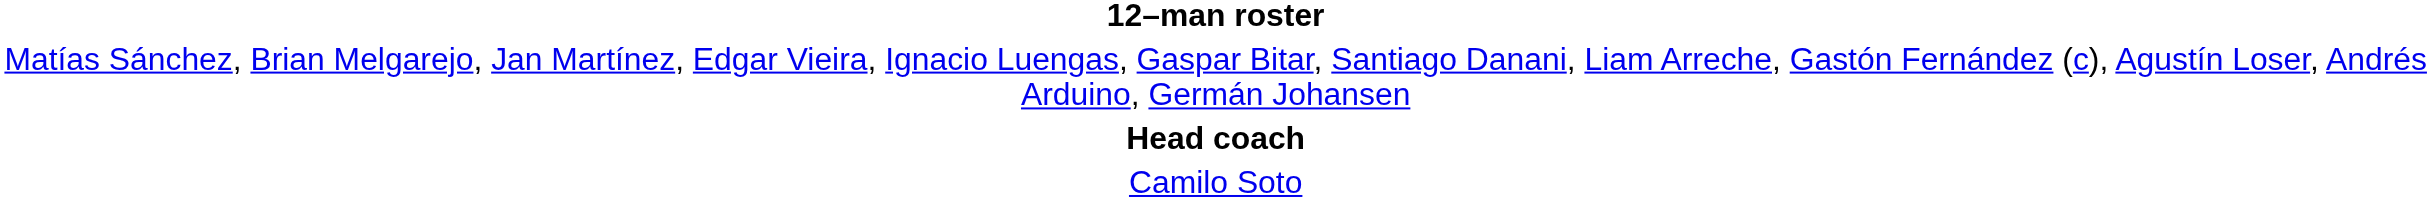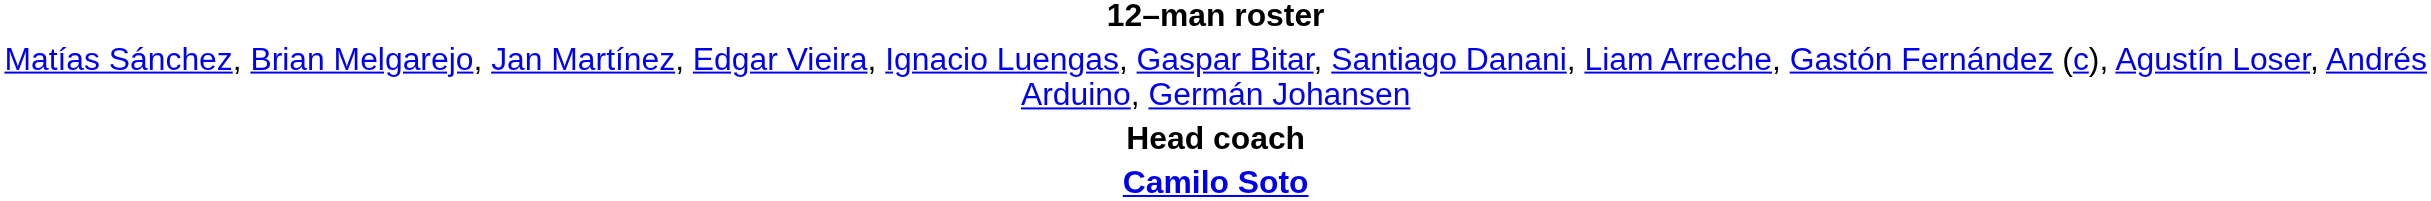(1216, 182) normal -> (1216, 182) bold
